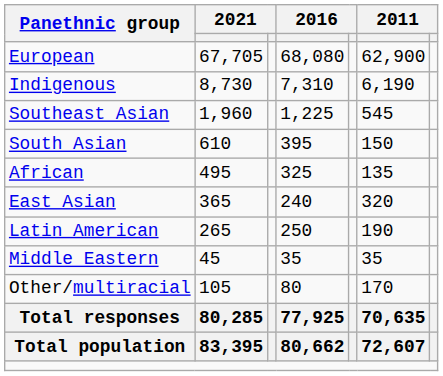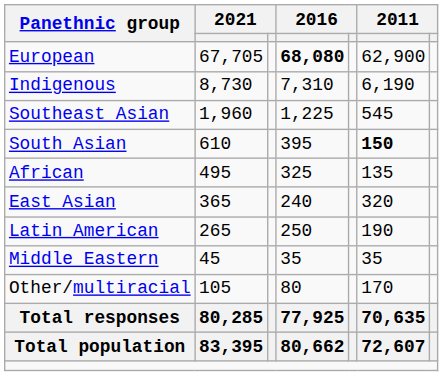(312, 57) normal -> (312, 57) bold
(377, 144) normal -> (377, 144) bold
